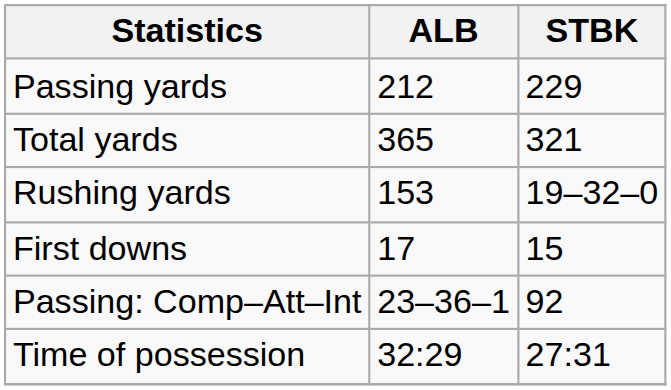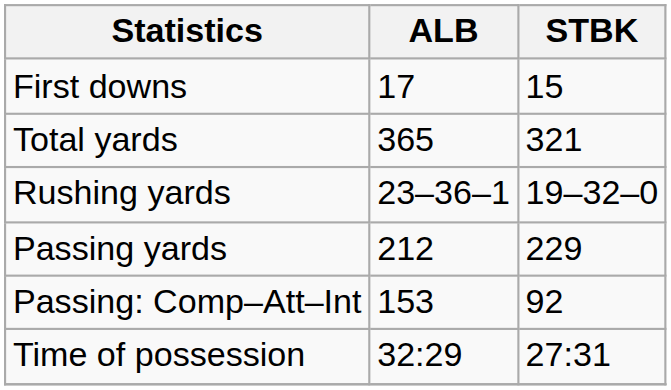rows swapped: (100, 247) <-> (120, 85)
(406, 193) 153 -> (444, 193) 23–36–1
(444, 301) 23–36–1 -> (406, 301) 153
